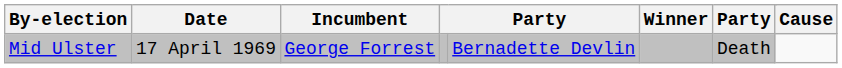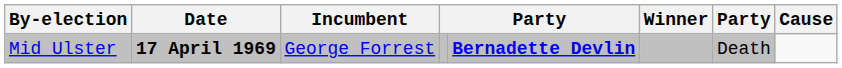(206, 49) normal -> (206, 49) bold
(544, 49) normal -> (544, 49) bold
